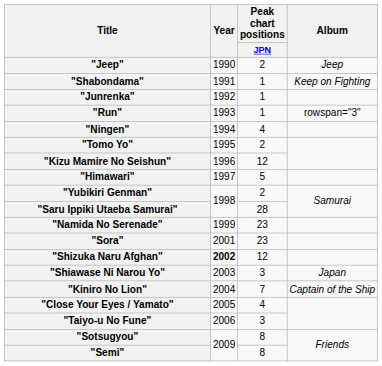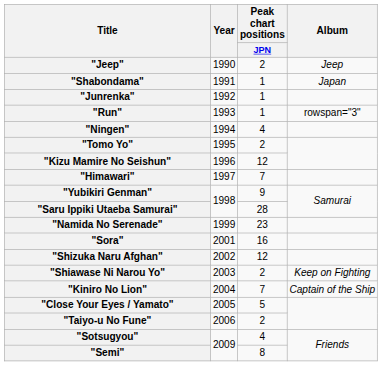(332, 81) Keep on Fighting -> (332, 81) Japan
(262, 177) 5 -> (262, 177) 7
(262, 193) 2 -> (262, 193) 9
(262, 241) 23 -> (262, 241) 16
(224, 257) bold -> (224, 257) normal
(262, 273) 3 -> (262, 273) 2
(332, 273) Japan -> (332, 273) Keep on Fighting
(262, 305) 4 -> (262, 305) 5
(262, 321) 3 -> (262, 321) 2
(262, 337) 8 -> (262, 337) 4
